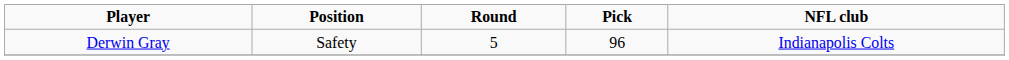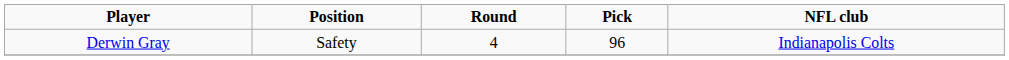(494, 42) 5 -> (494, 42) 4
